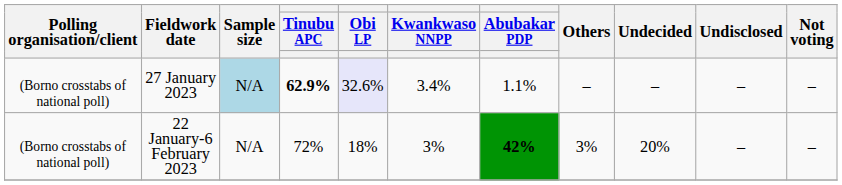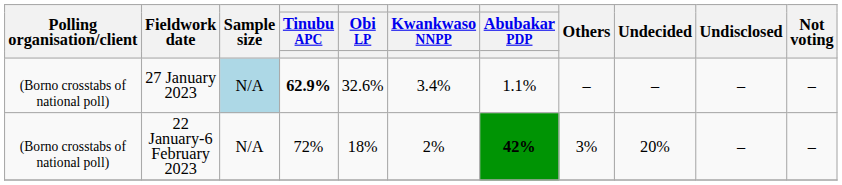(363, 85) lavender background -> (363, 85) no background
(434, 146) 3% -> (434, 146) 2%
